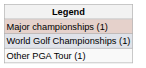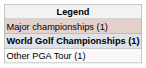(68, 41) normal -> (73, 41) bold
